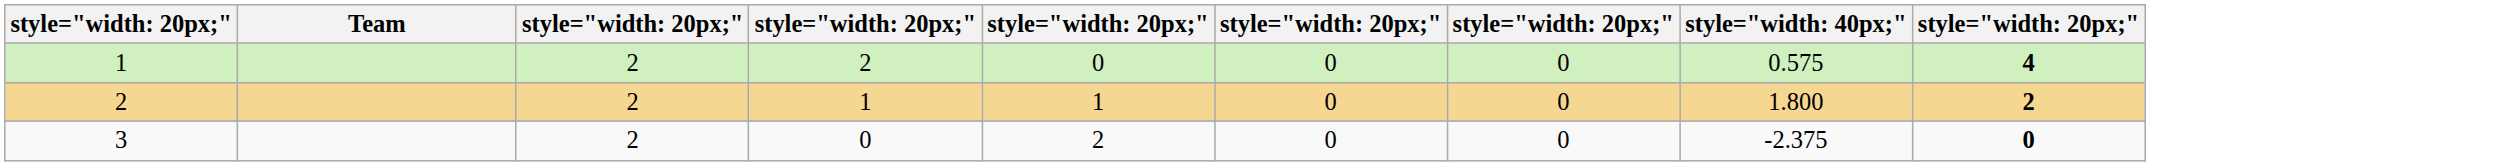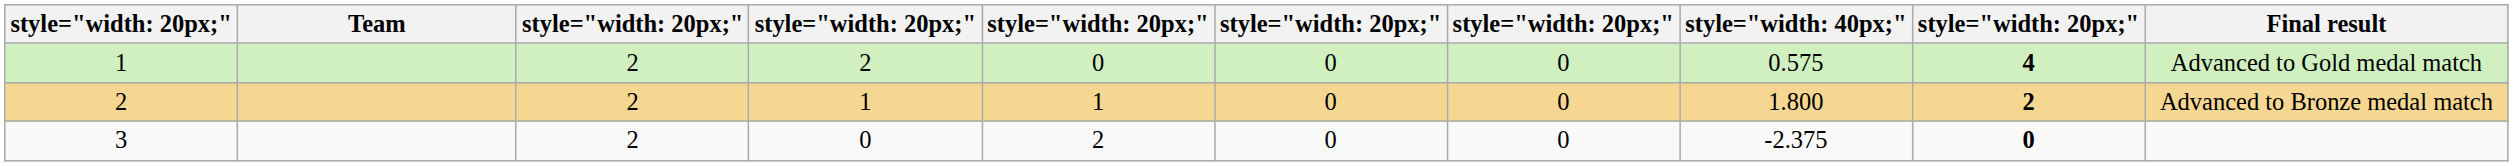+ column: (2326, 23)
